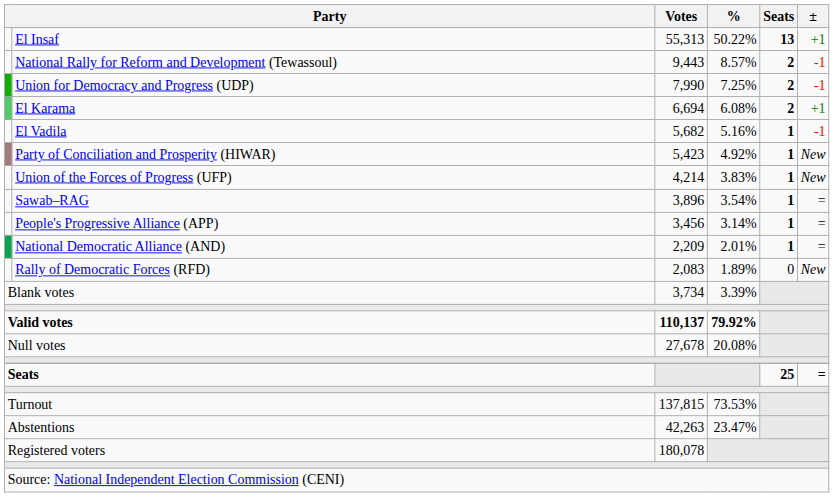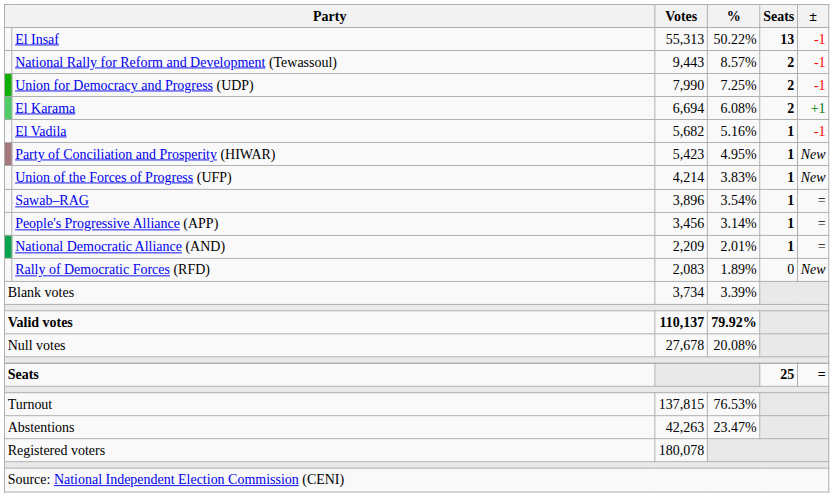(818, 39) +1 -> (820, 39) -1
(739, 154) 4.92% -> (739, 154) 4.95%
(735, 404) 73.53% -> (735, 404) 76.53%
